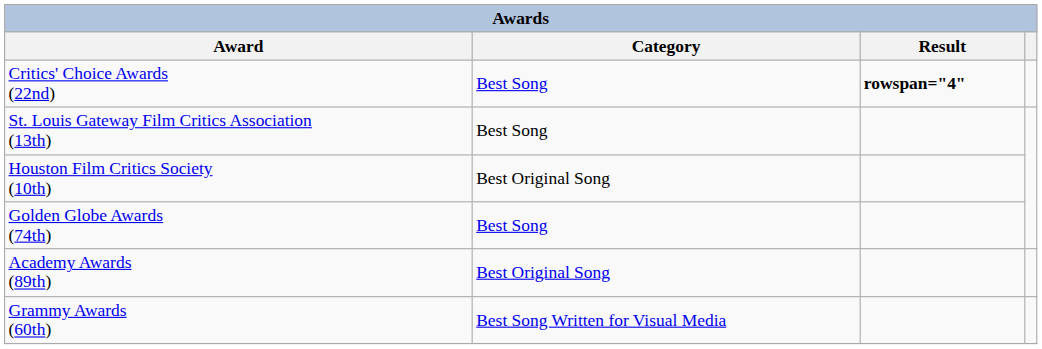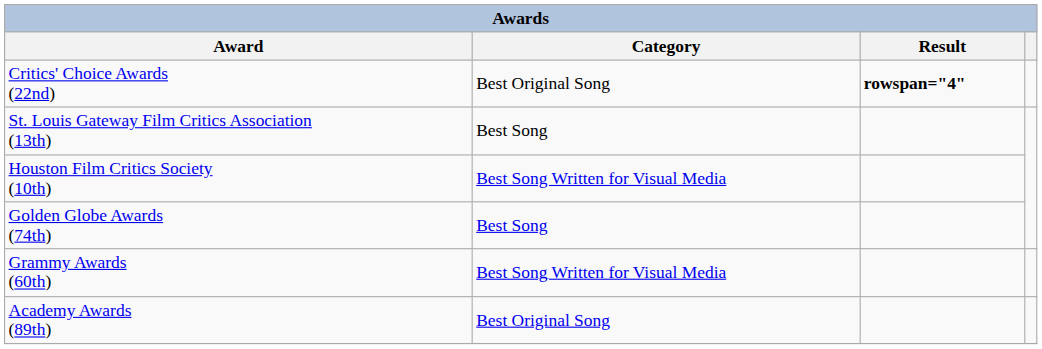(512, 83) Best Song -> (543, 83) Best Original Song
(543, 178) Best Original Song -> (601, 178) Best Song Written for Visual Media
rows swapped: (68, 319) <-> (70, 272)
